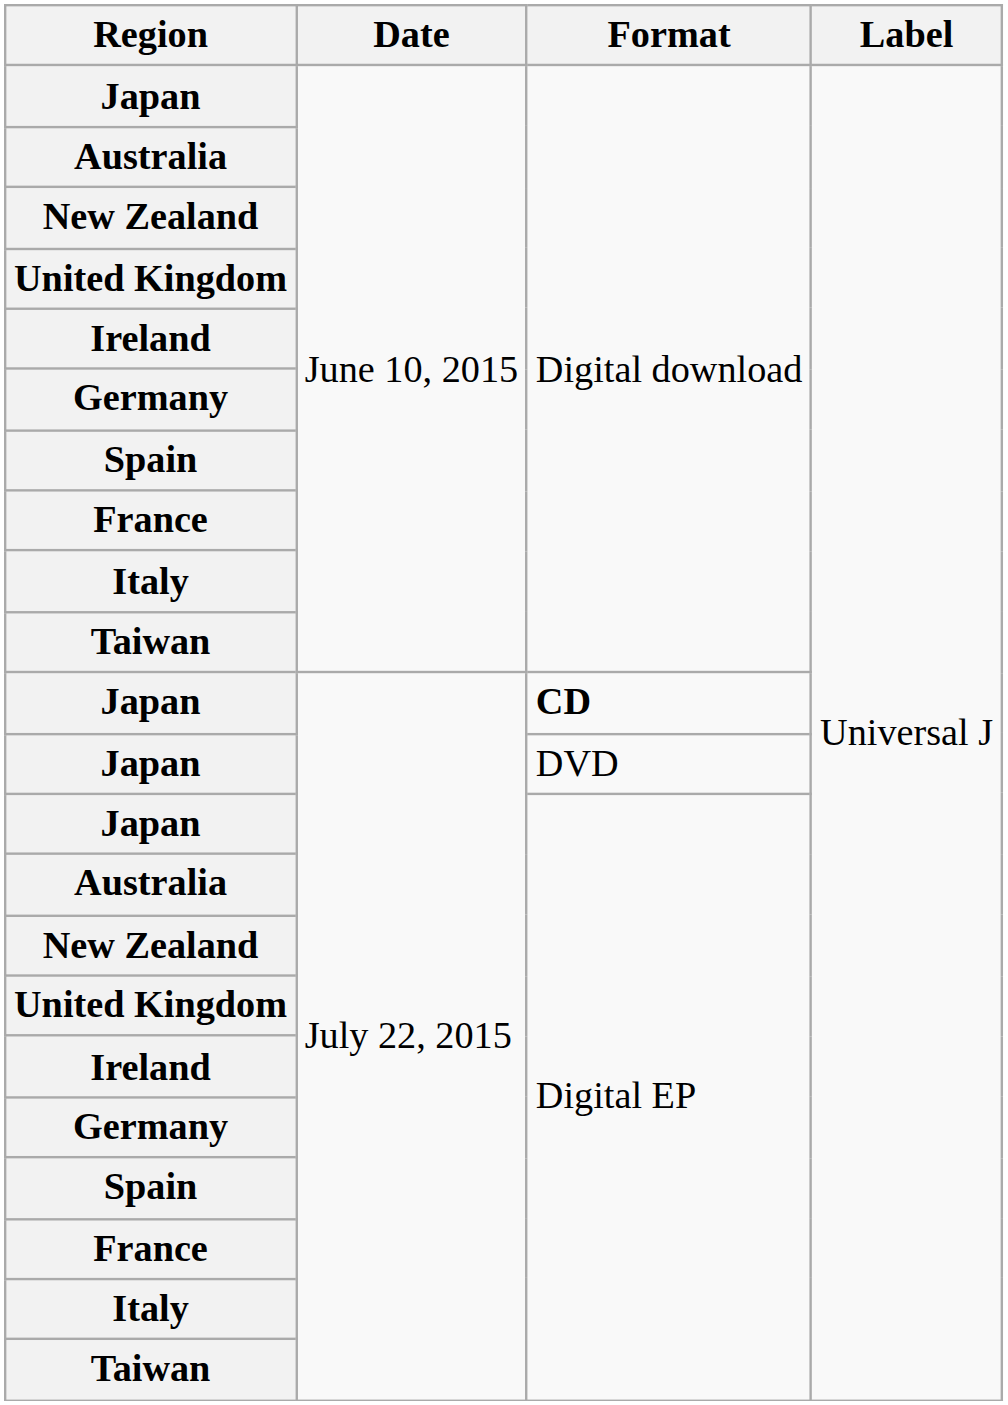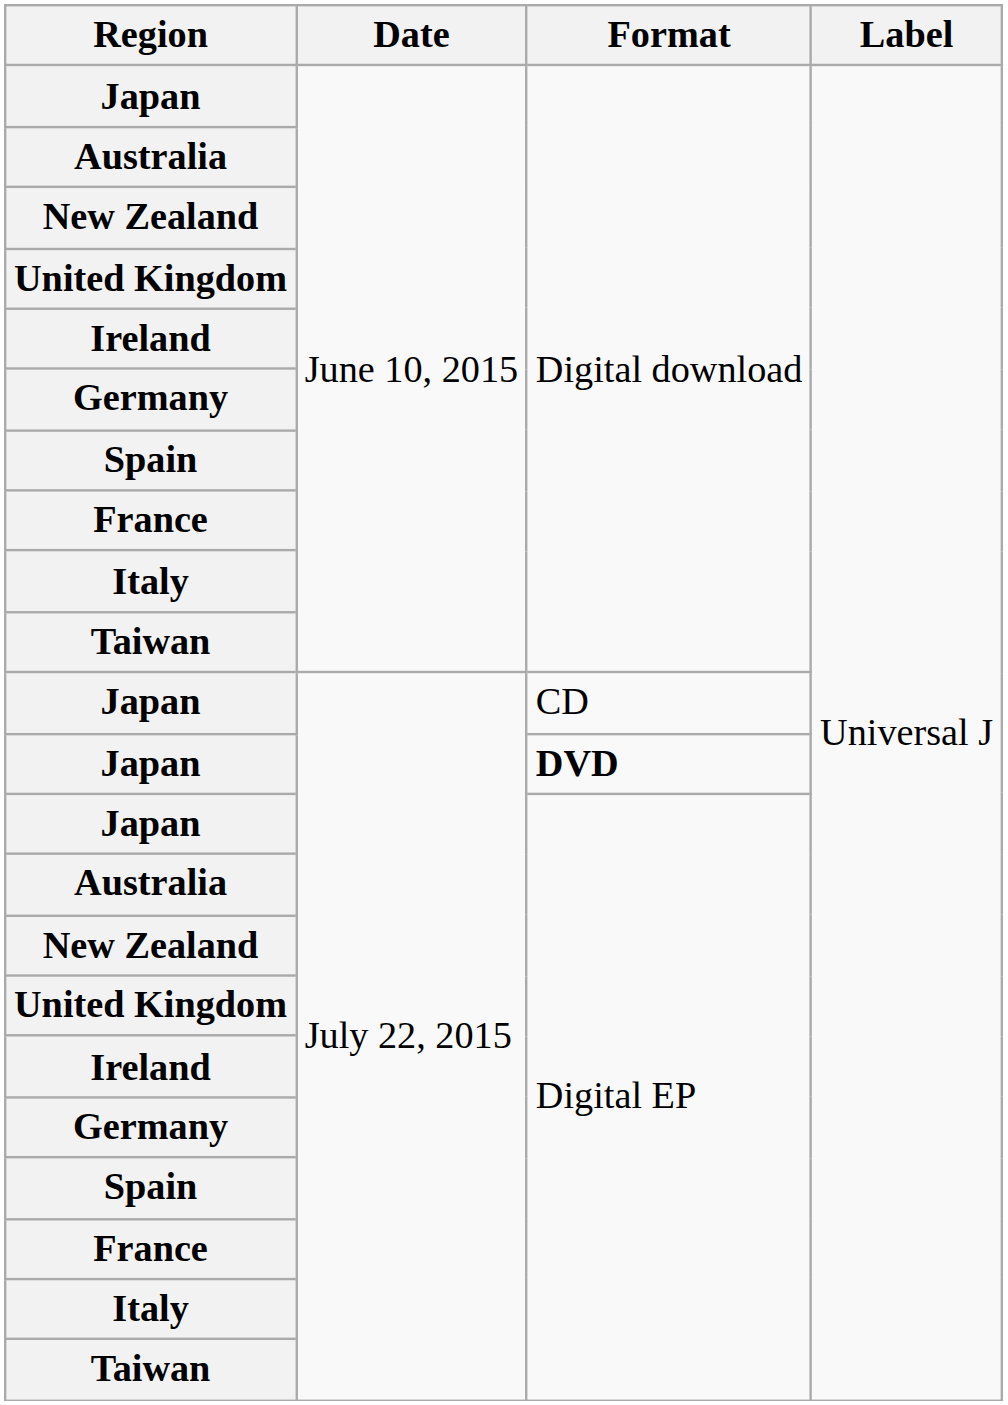(563, 701) bold -> (562, 701) normal
(577, 762) normal -> (577, 762) bold
